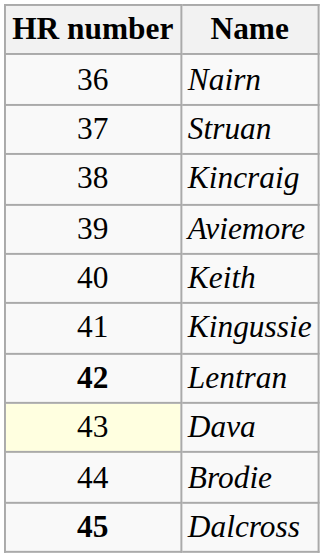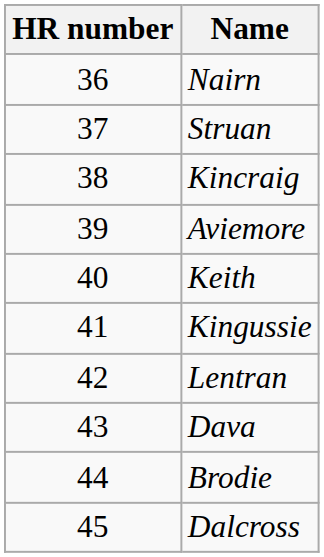(93, 377) bold -> (93, 377) normal
(93, 427) lightyellow background -> (93, 427) no background
(93, 526) bold -> (93, 526) normal
